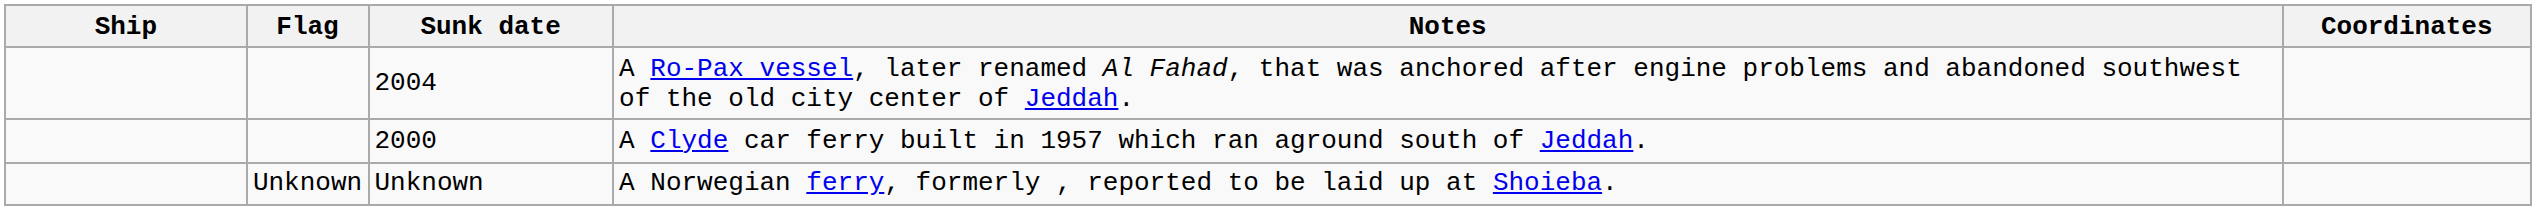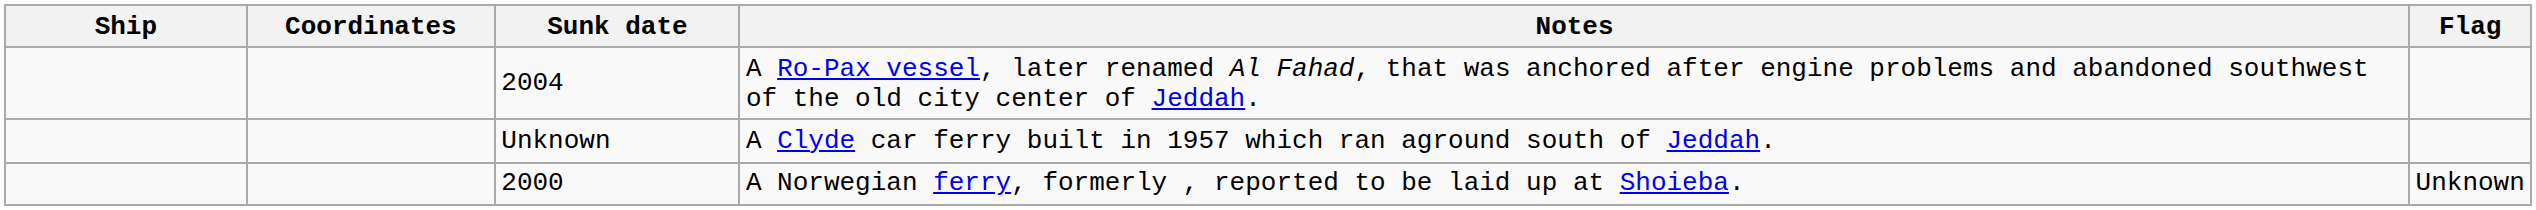columns swapped: (308, 26) <-> (2407, 26)
(406, 141) 2000 -> (556, 141) Unknown
(429, 183) Unknown -> (533, 183) 2000
